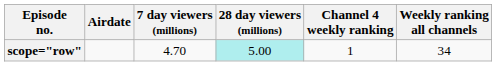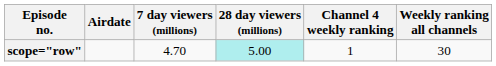(444, 50) 34 -> (444, 50) 30
